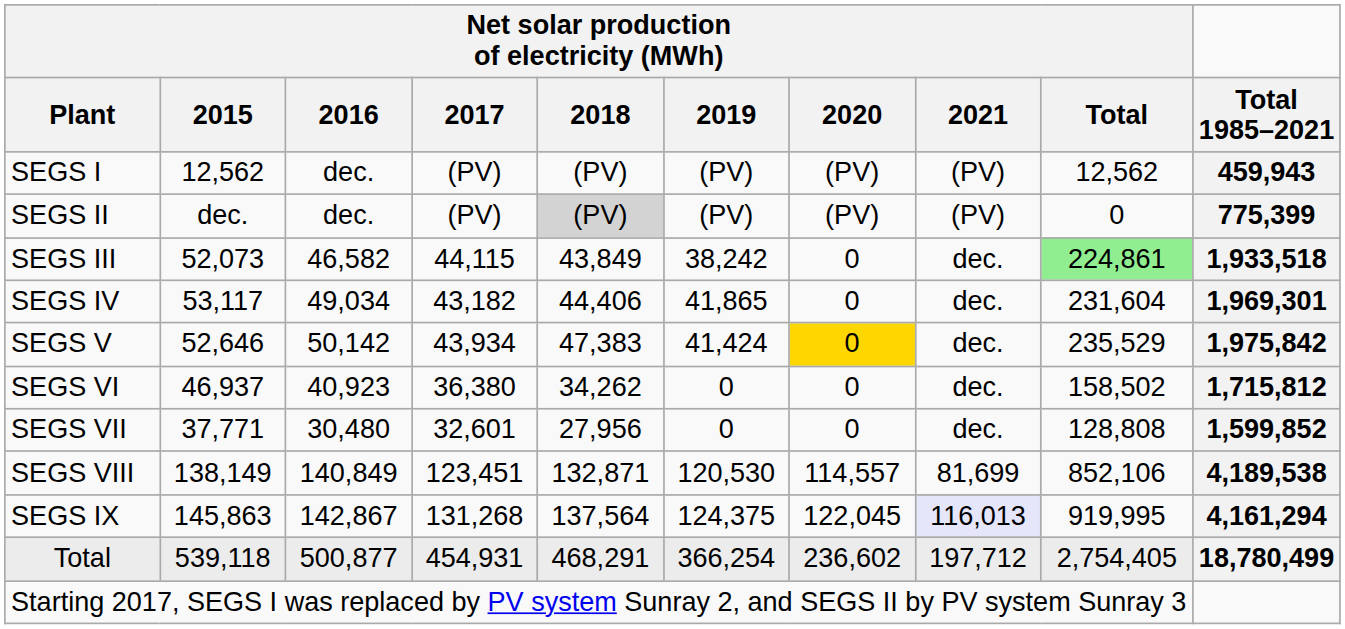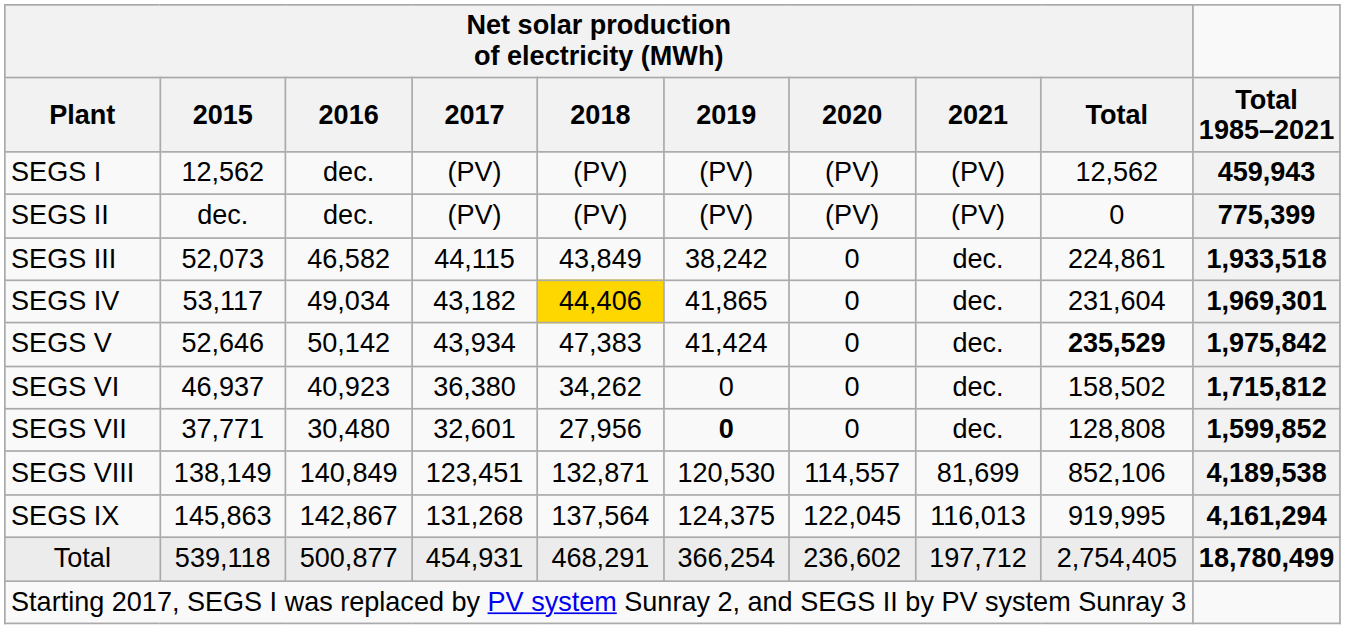(600, 215) lightgrey background -> (600, 215) no background
(1117, 258) lightgreen background -> (1117, 258) no background
(600, 301) no background -> (600, 301) gold background
(852, 344) gold background -> (852, 344) no background
(1117, 344) normal -> (1117, 344) bold
(726, 429) normal -> (726, 429) bold
(978, 515) lavender background -> (978, 515) no background
